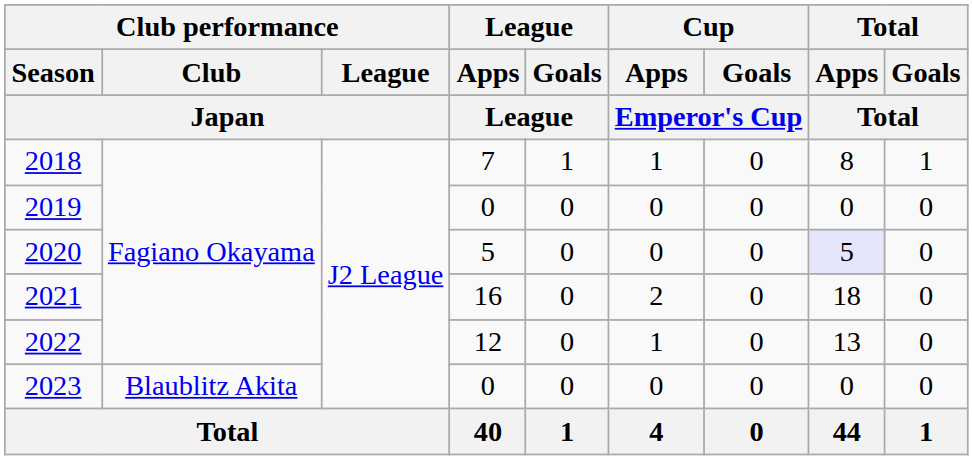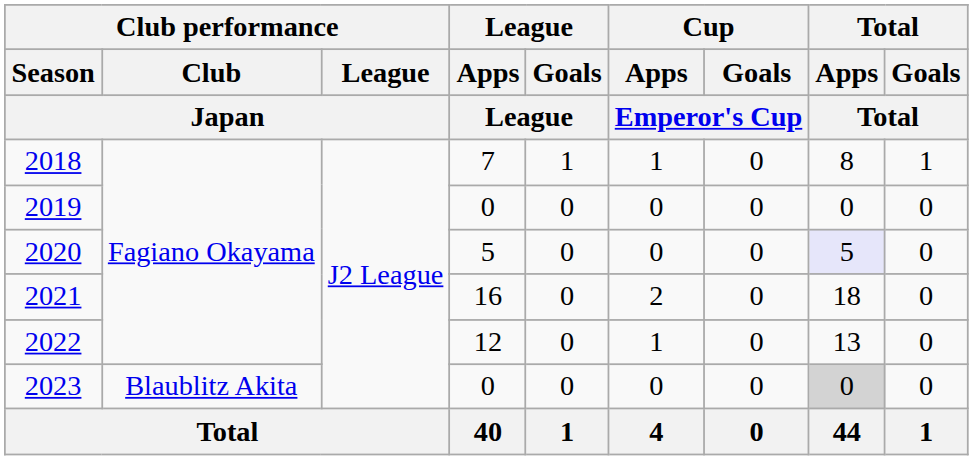(847, 386) no background -> (847, 386) lightgrey background
